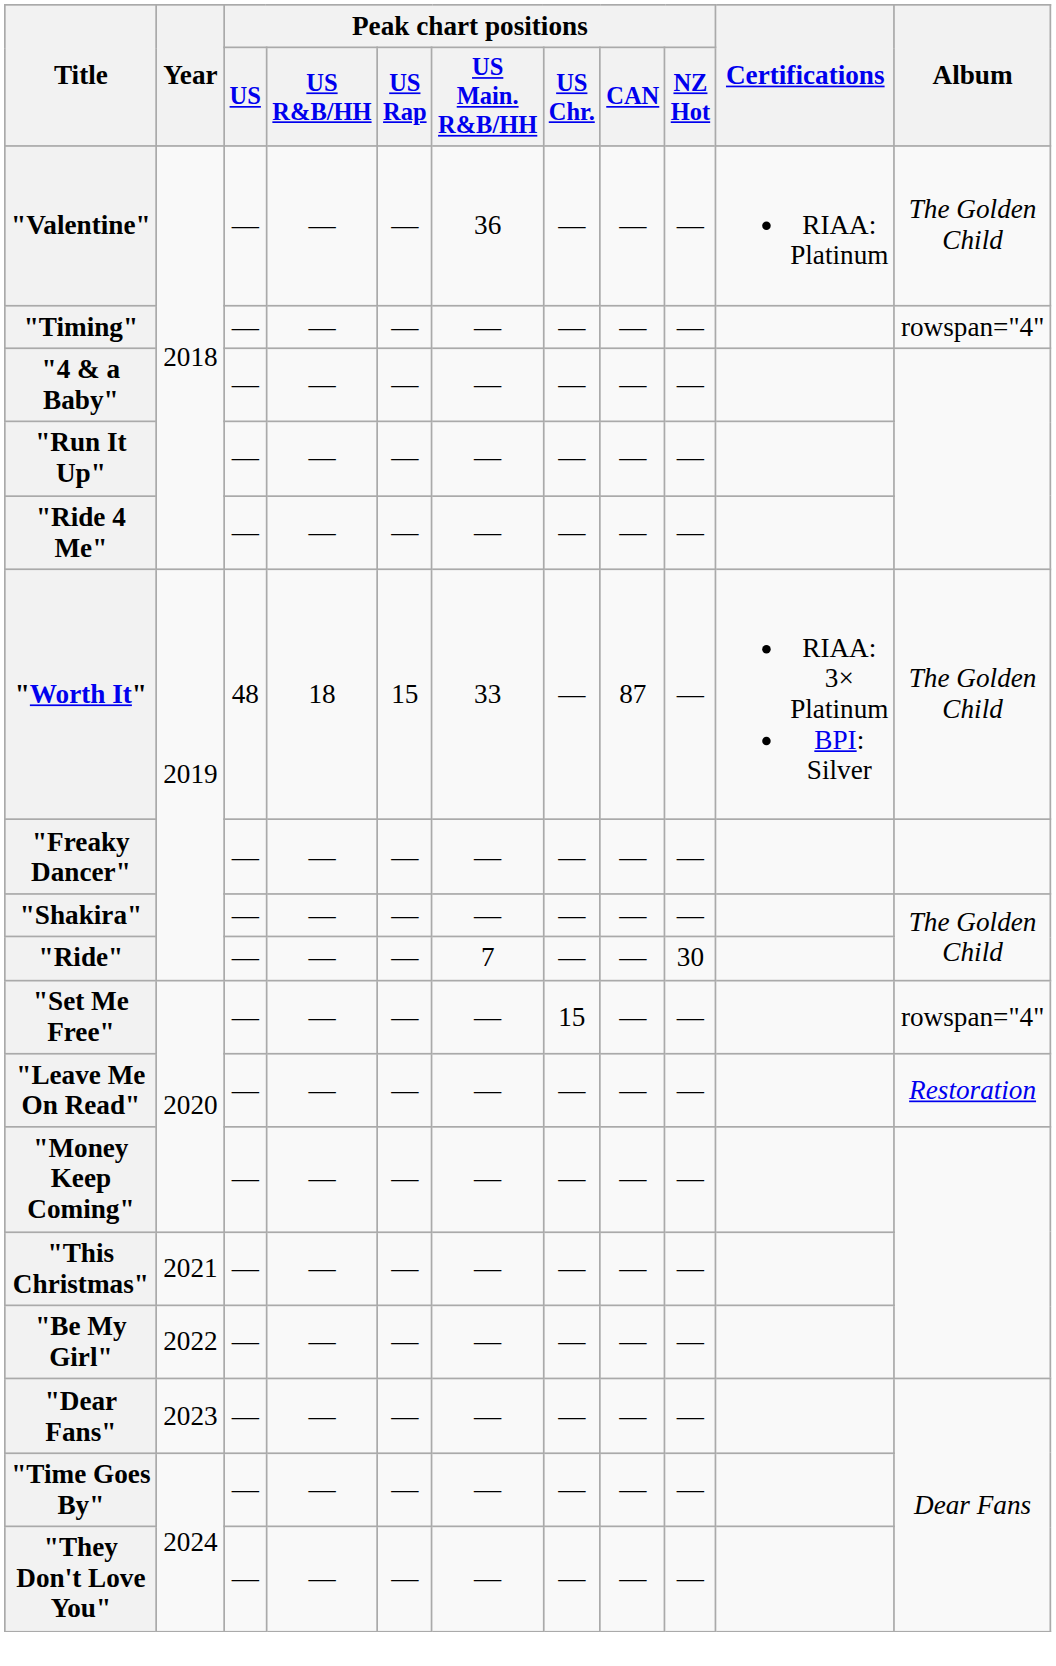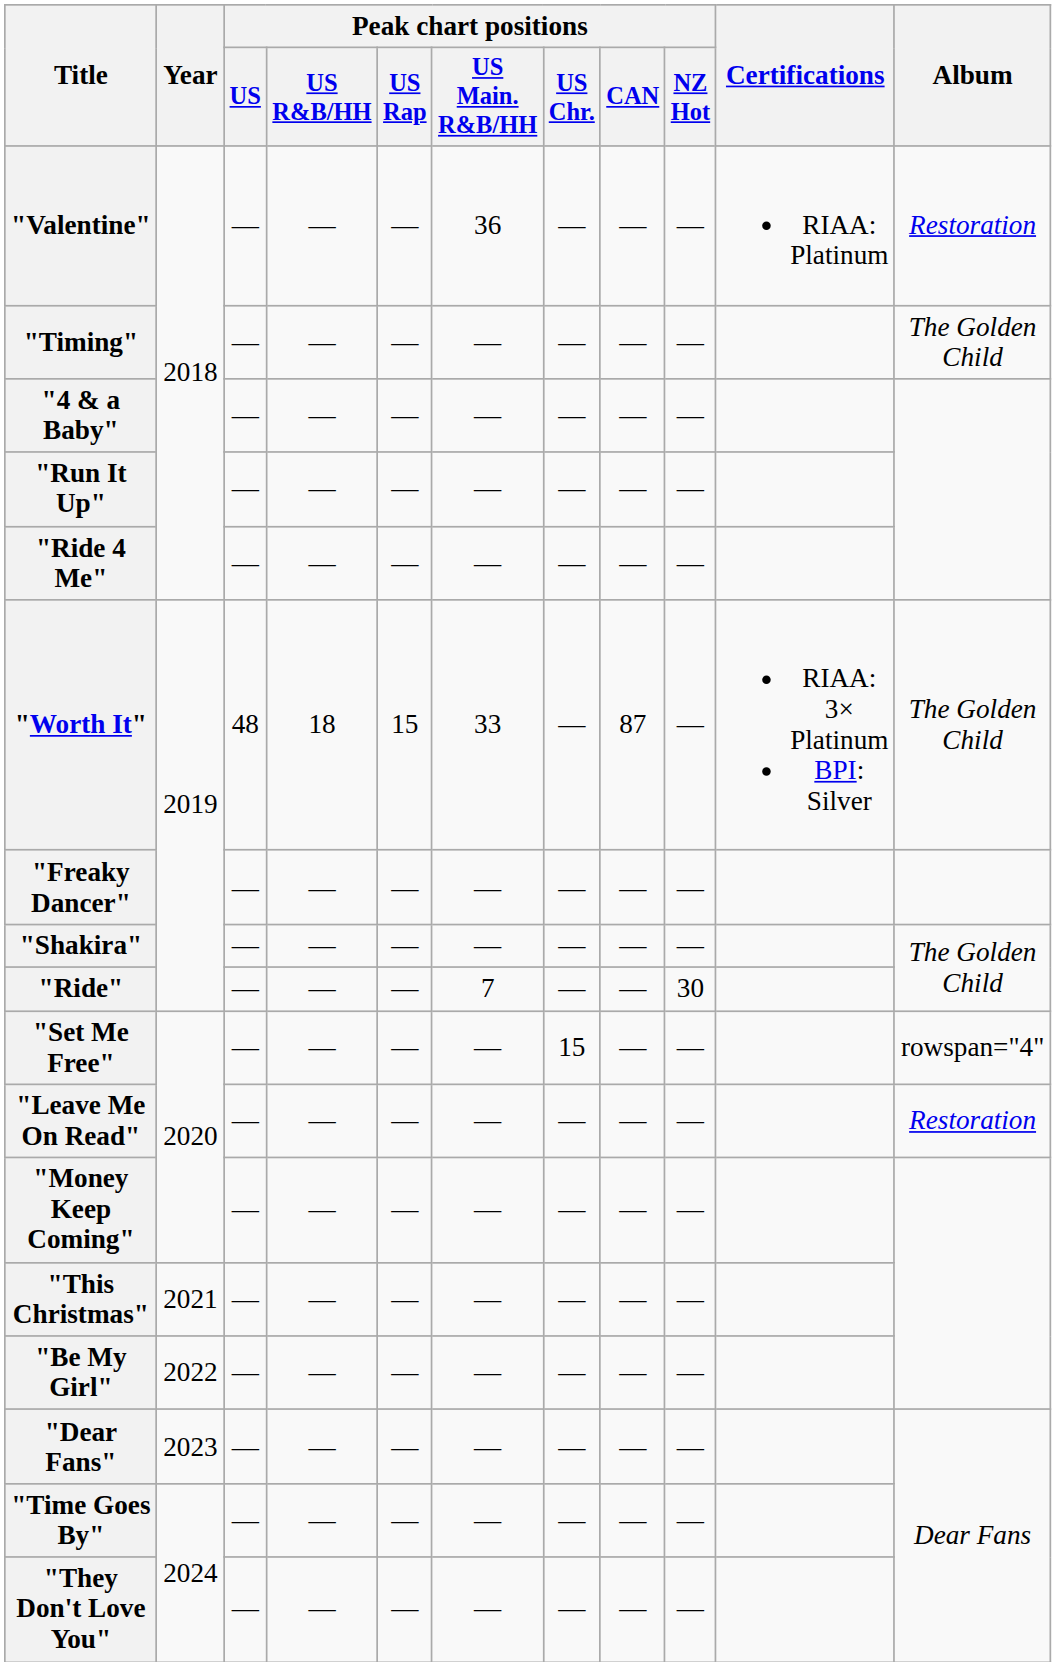(973, 225) The Golden Child -> (973, 225) Restoration
(973, 326) rowspan="4" -> (973, 341) The Golden Child
